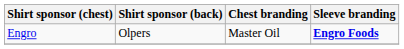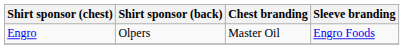(346, 33) bold -> (344, 33) normal
